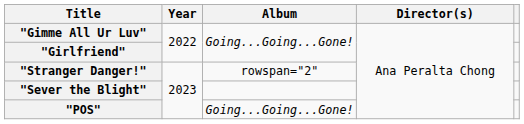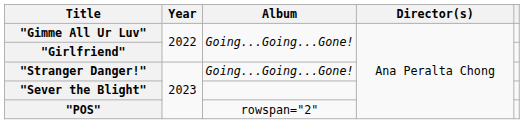(280, 71) rowspan="2" -> (280, 71) Going...Going...Gone!
(280, 109) Going...Going...Gone! -> (280, 109) rowspan="2"
